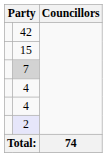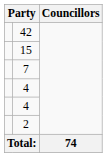(26, 69) lightgrey background -> (26, 69) no background
(26, 124) lavender background -> (26, 124) no background
